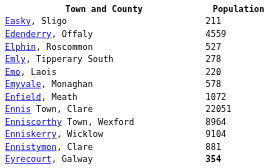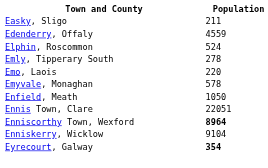(213, 47) 527 -> (213, 47) 524
(216, 97) 1072 -> (216, 97) 1050
(216, 122) normal -> (216, 122) bold
- row: (49, 147)
